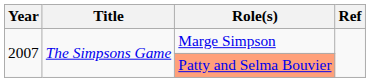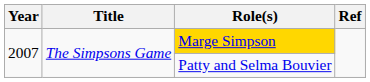(227, 41) no background -> (227, 41) gold background
(255, 65) lightsalmon background -> (255, 65) no background
